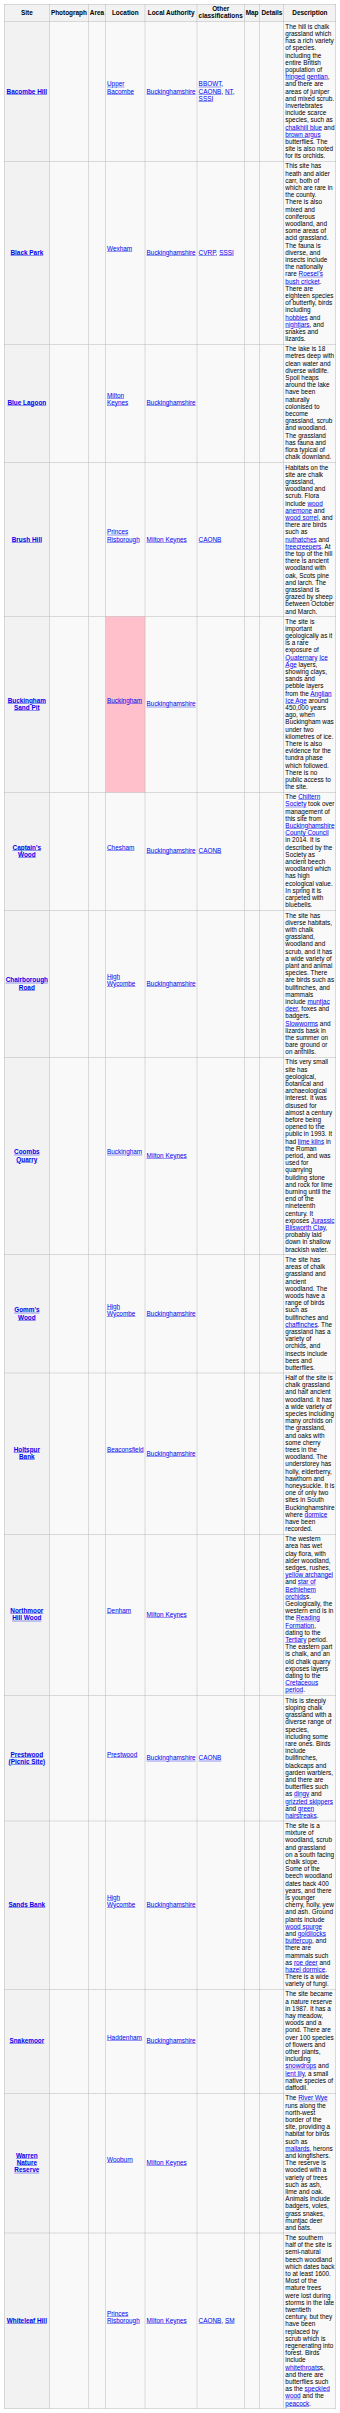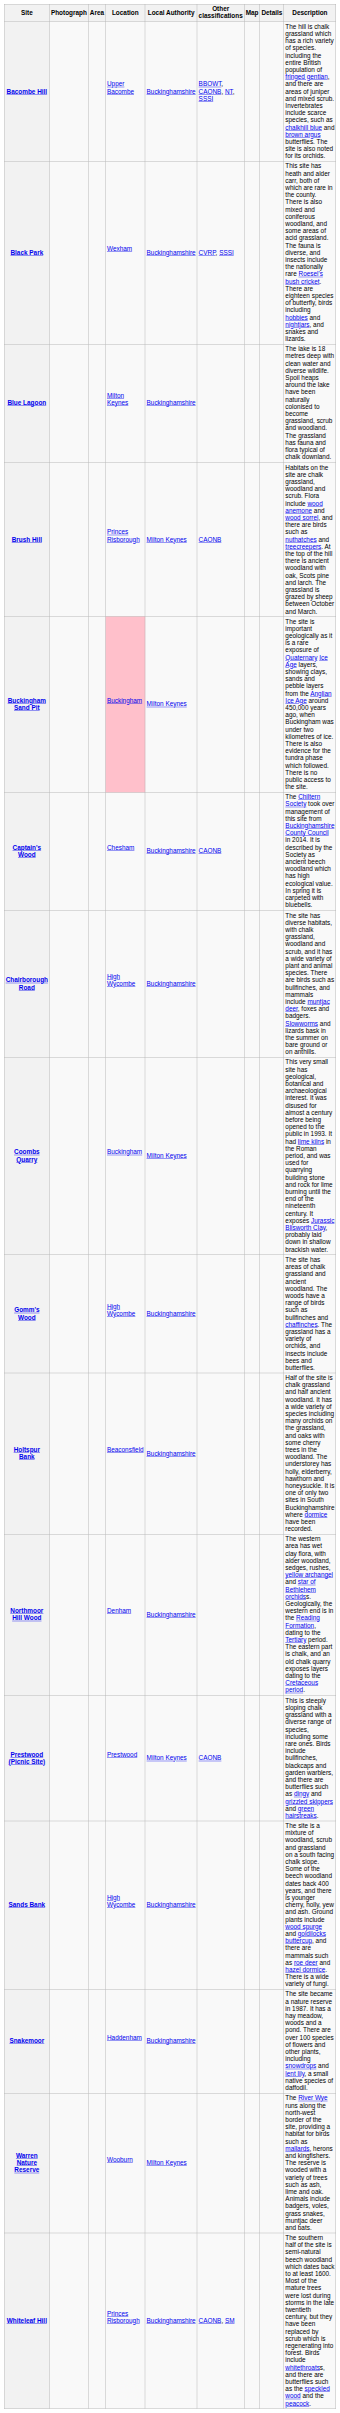(171, 704) Buckinghamshire -> (167, 704) Milton Keynes
(167, 1615) Milton Keynes -> (171, 1615) Buckinghamshire
(171, 1758) Buckinghamshire -> (167, 1758) Milton Keynes
(167, 2321) Milton Keynes -> (171, 2321) Buckinghamshire
